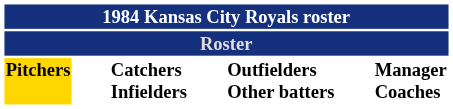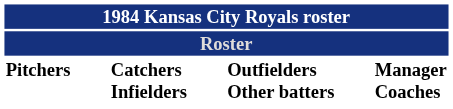(38, 70) gold background -> (38, 70) no background
